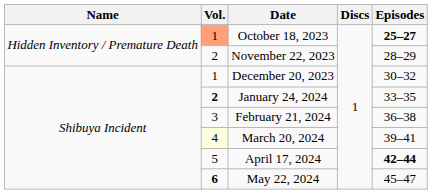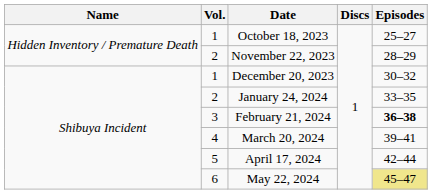(215, 35) lightsalmon background -> (215, 35) no background
(400, 35) bold -> (400, 35) normal
(215, 96) bold -> (215, 96) normal
(400, 117) normal -> (400, 117) bold
(215, 138) lightyellow background -> (215, 138) no background
(400, 158) bold -> (400, 158) normal
(215, 179) bold -> (215, 179) normal
(400, 179) no background -> (400, 179) khaki background
